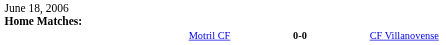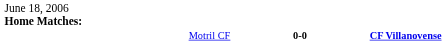(404, 35) normal -> (406, 35) bold
